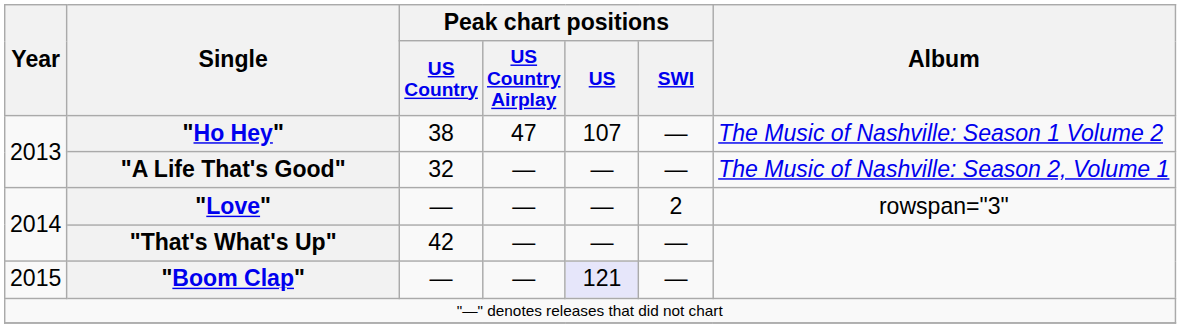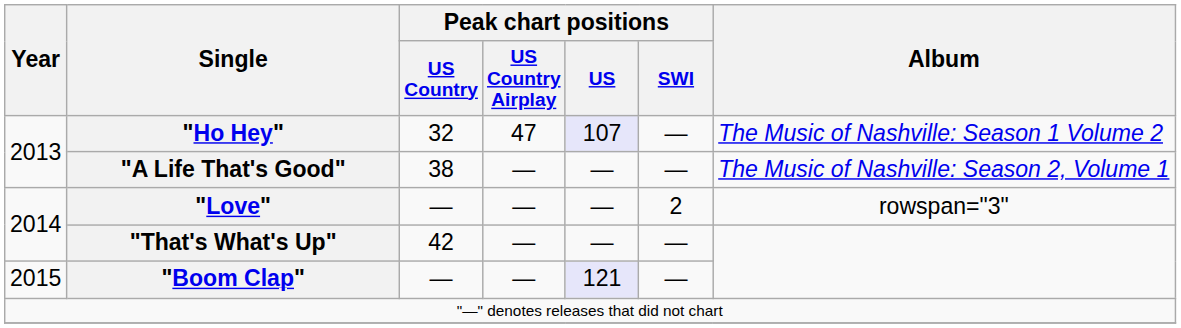(441, 133) 38 -> (441, 133) 32
(602, 133) no background -> (602, 133) lavender background
(441, 169) 32 -> (441, 169) 38
